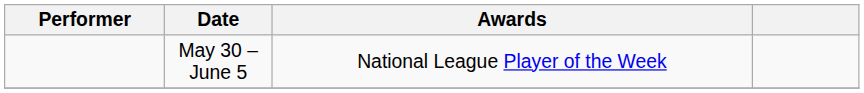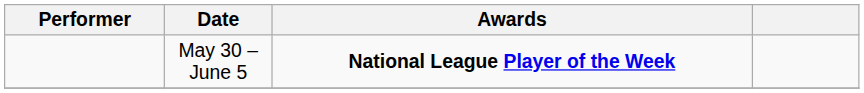(512, 61) normal -> (512, 61) bold
